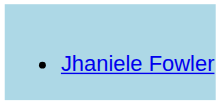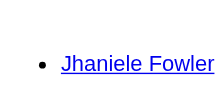(110, 64) lightblue background -> (110, 64) no background
